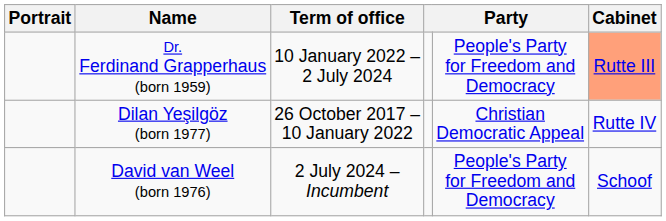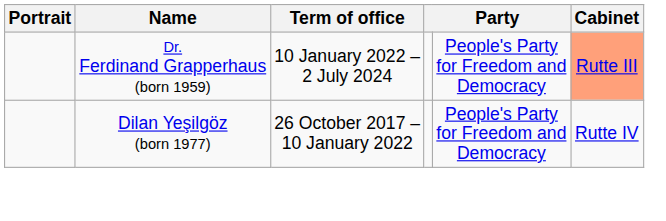(510, 123) Christian Democratic Appeal -> (501, 133) People's Party for Freedom and Democracy
- row: (173, 181)
